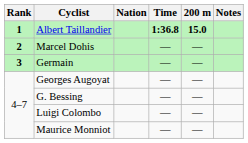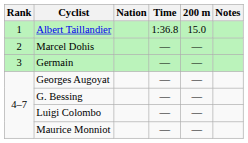(19, 29) bold -> (19, 29) normal
(165, 29) bold -> (165, 29) normal
(197, 29) bold -> (197, 29) normal
(19, 46) bold -> (19, 46) normal
(19, 63) bold -> (19, 63) normal
